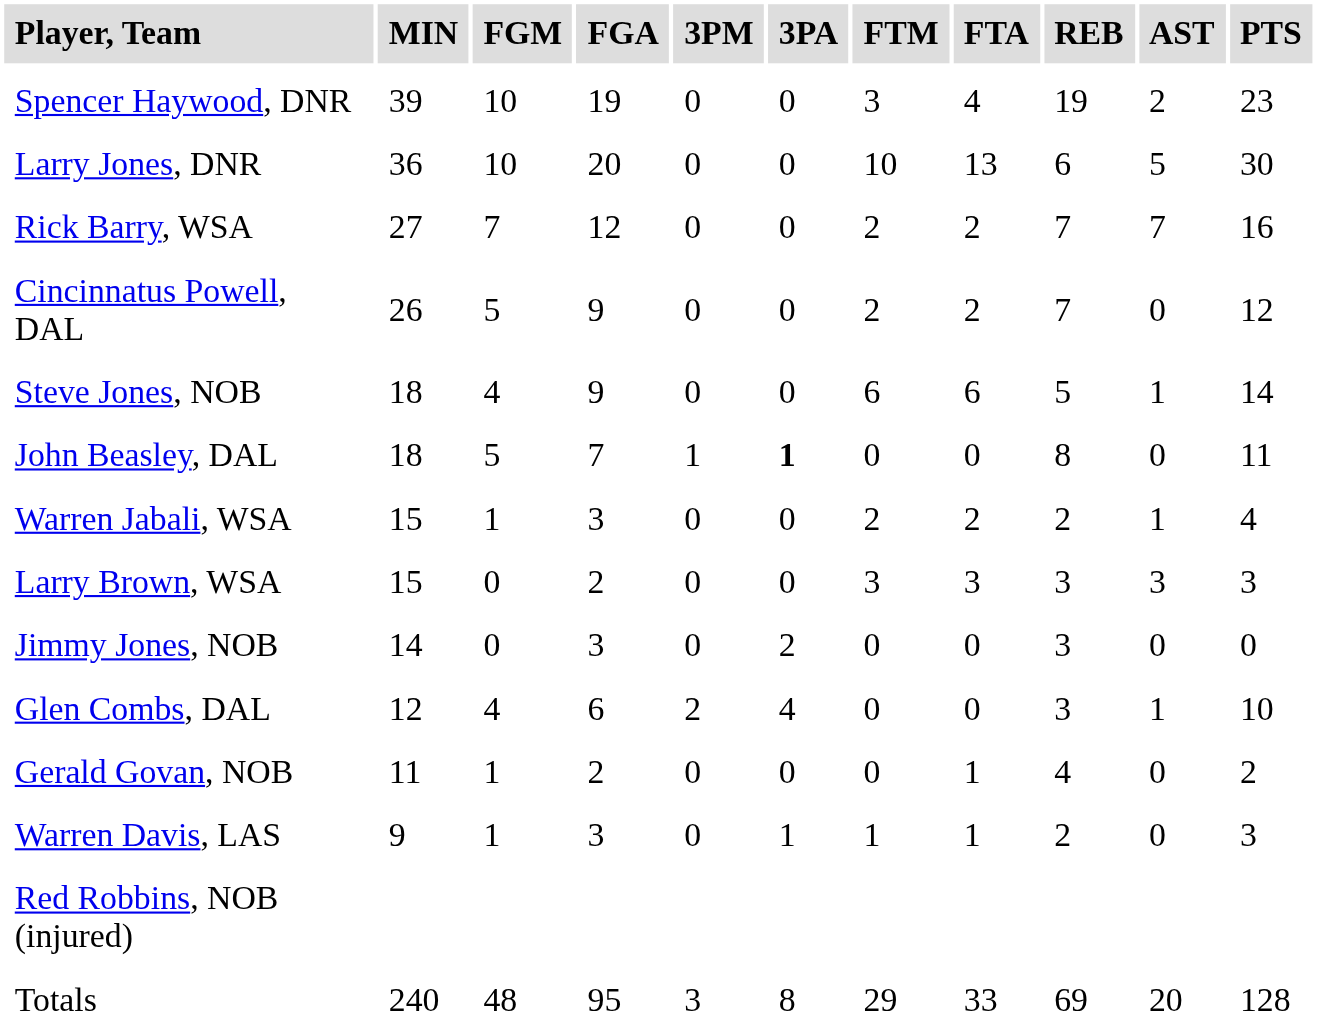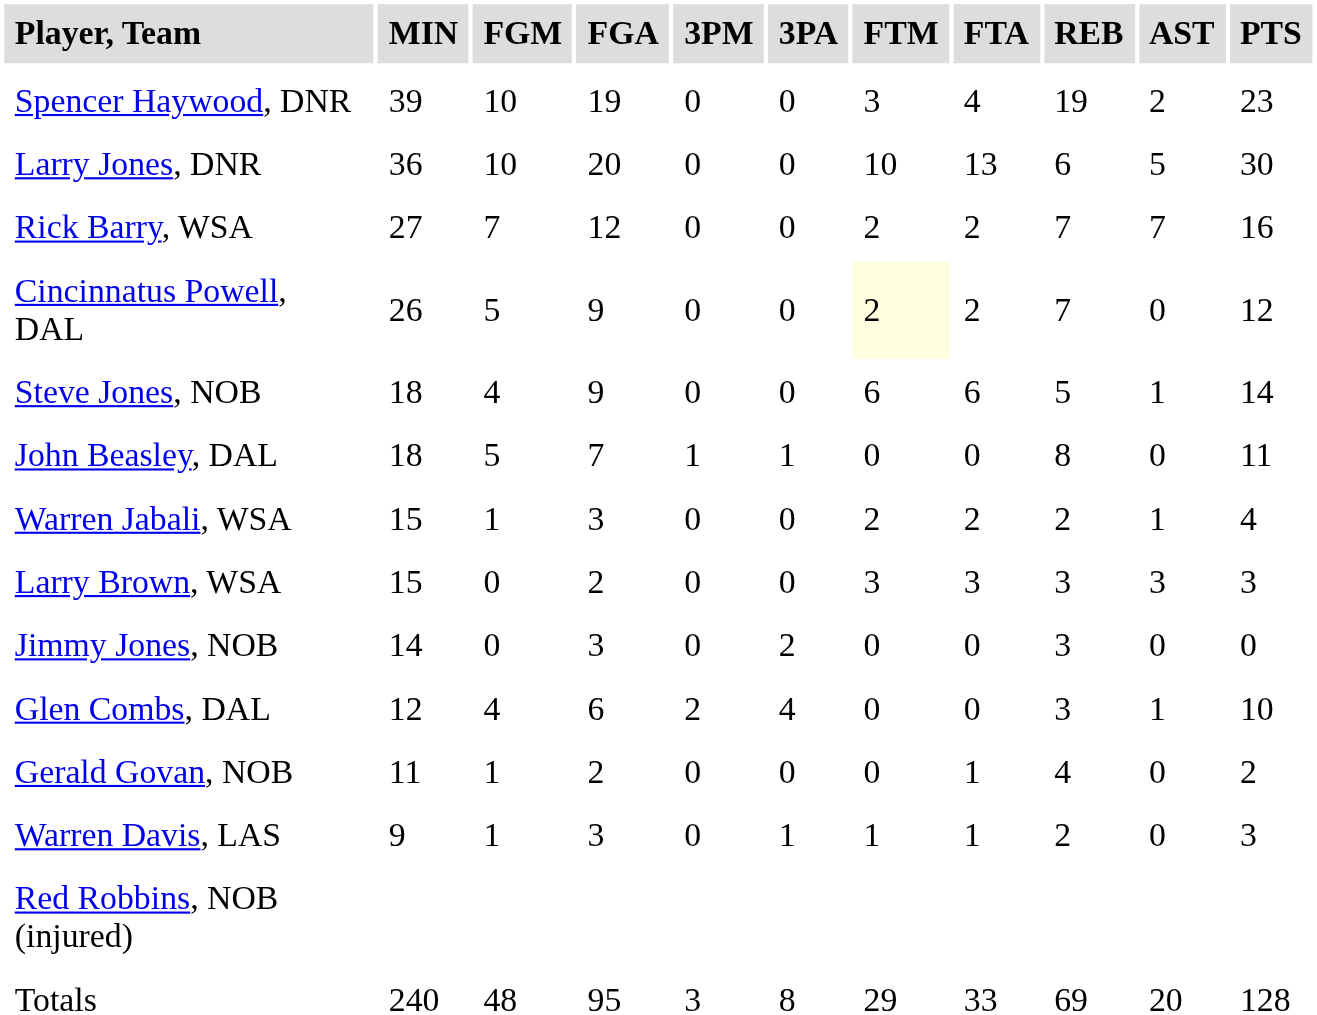(872, 309) no background -> (872, 309) lightyellow background
(787, 455) bold -> (787, 455) normal
